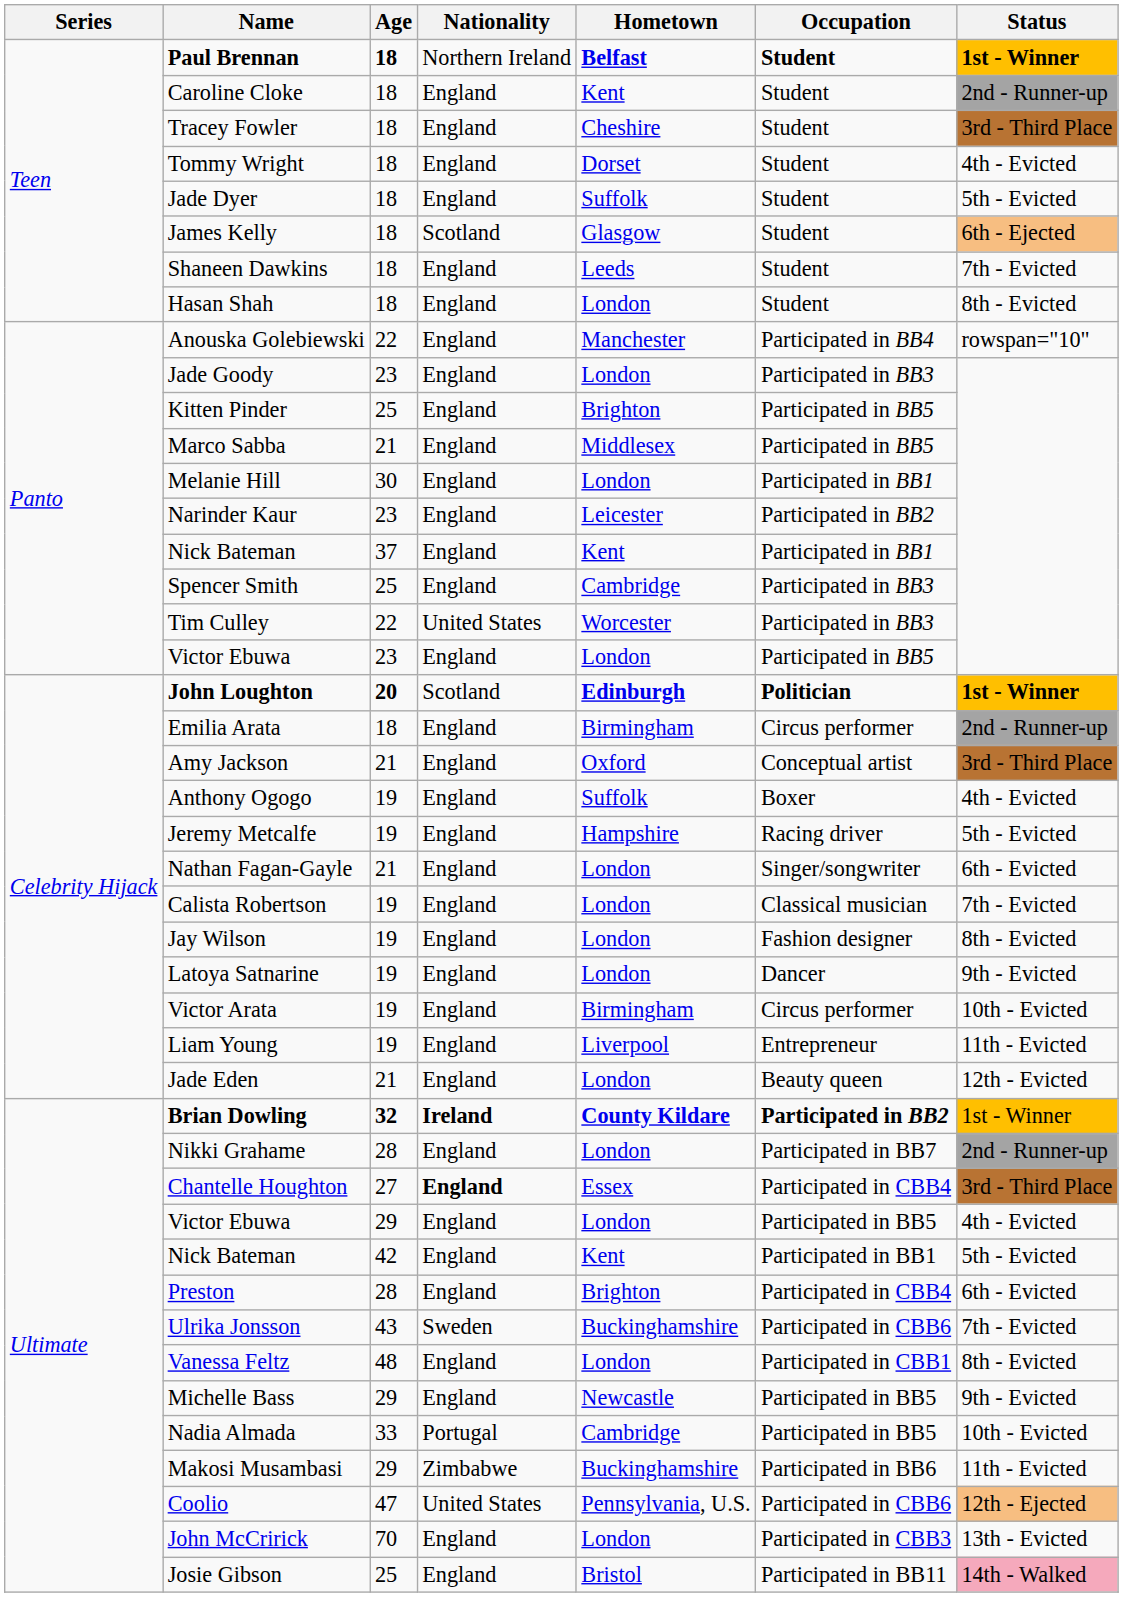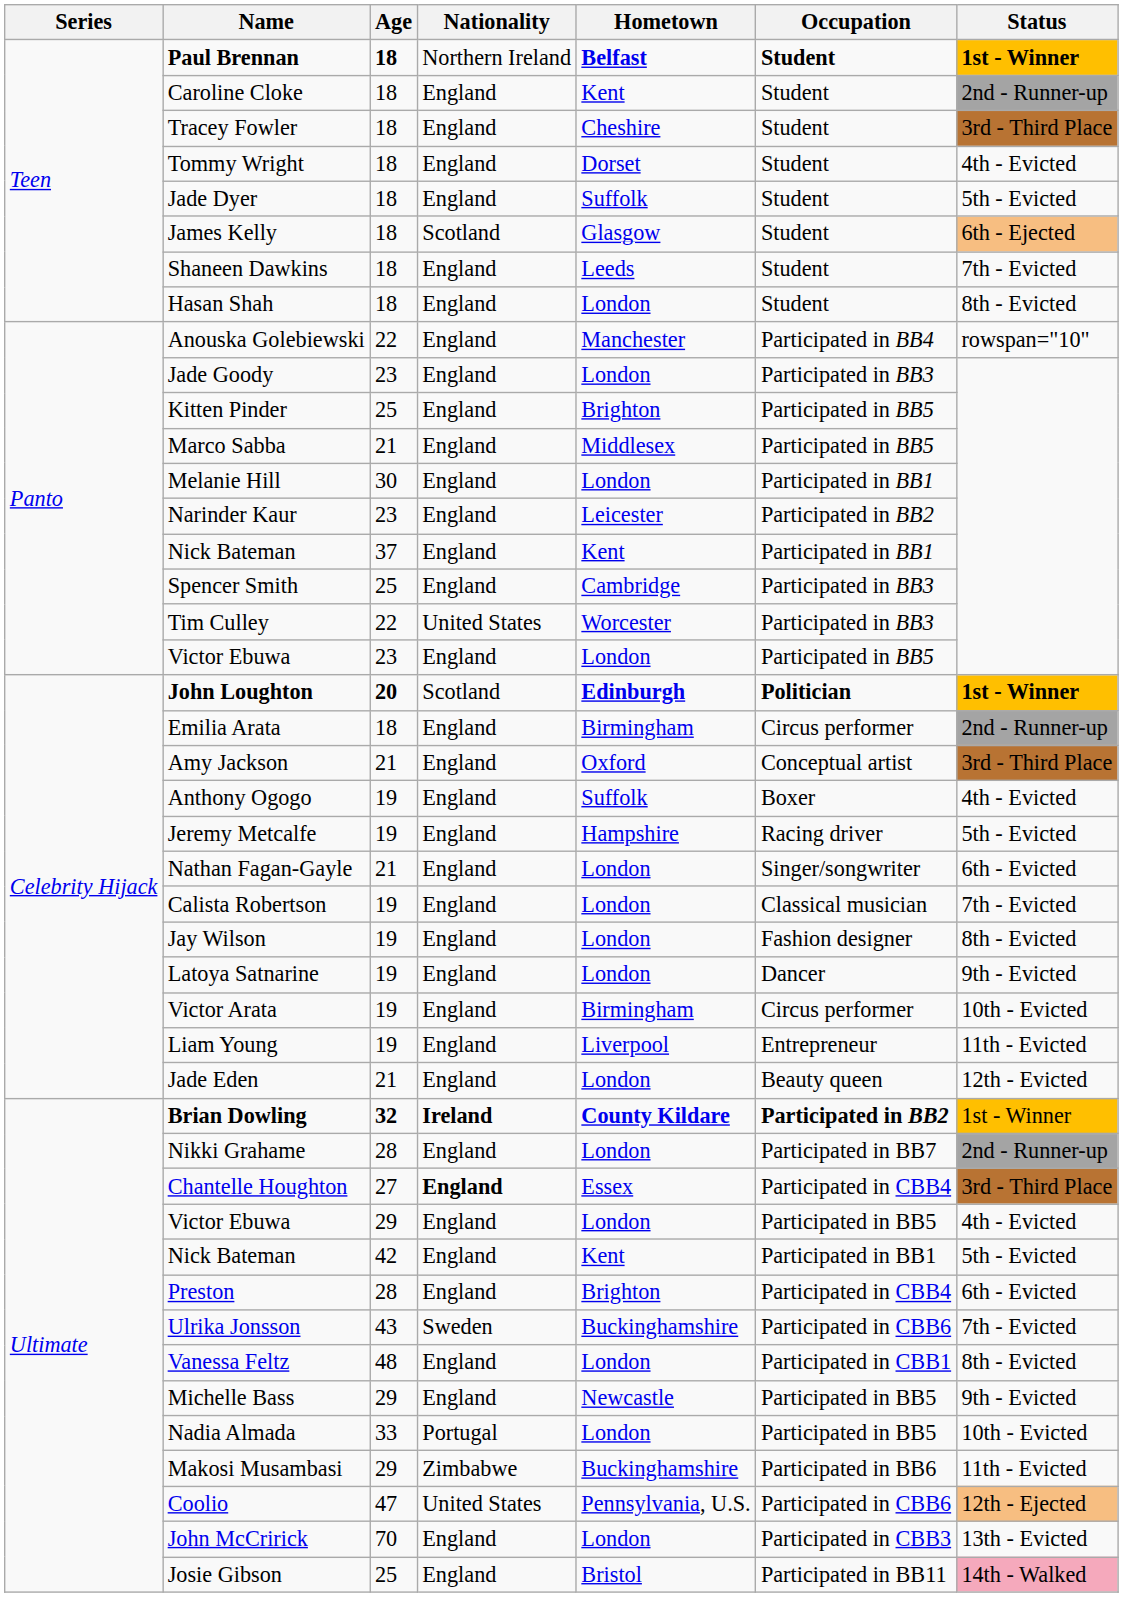(631, 1432) Cambridge -> (616, 1432) London
